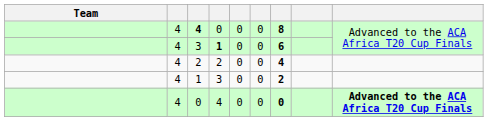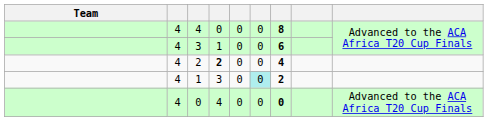(198, 30) bold -> (198, 30) normal
(219, 46) bold -> (219, 46) normal
(219, 63) normal -> (219, 63) bold
(260, 80) no background -> (260, 80) paleturquoise background
(407, 102) bold -> (407, 102) normal
